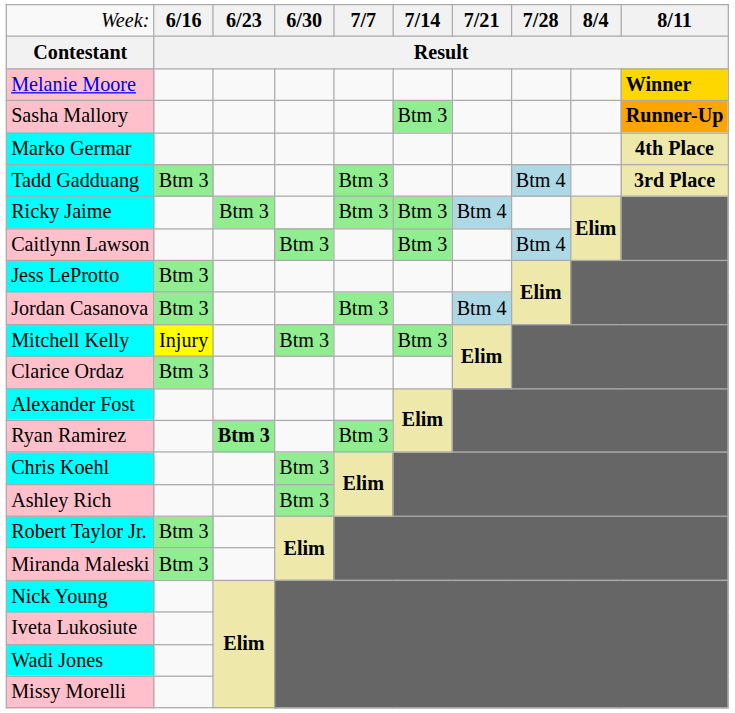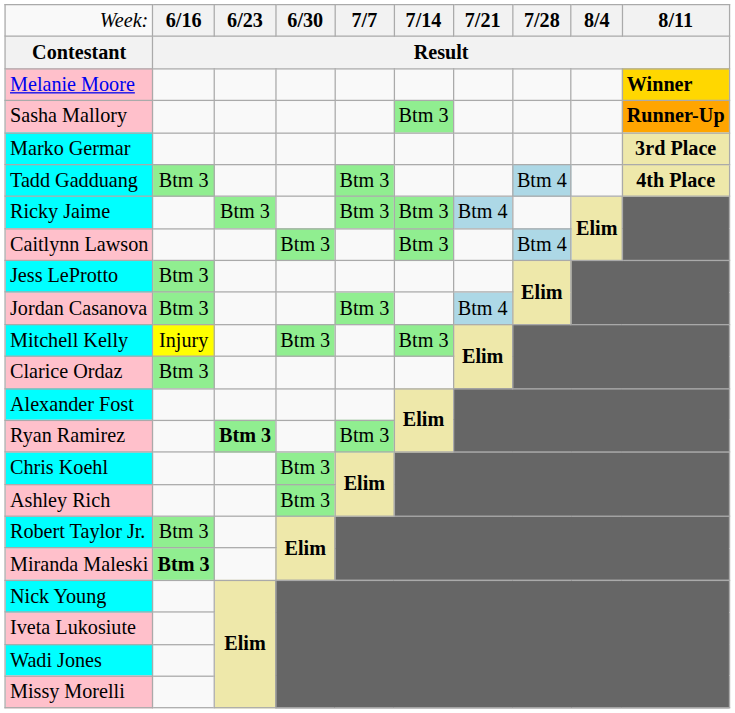(675, 148) 4th Place -> (676, 148) 3rd Place
(675, 180) 3rd Place -> (676, 180) 4th Place
(184, 564) normal -> (184, 564) bold
